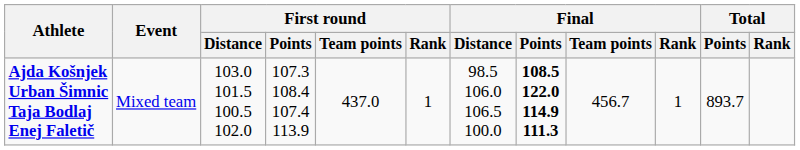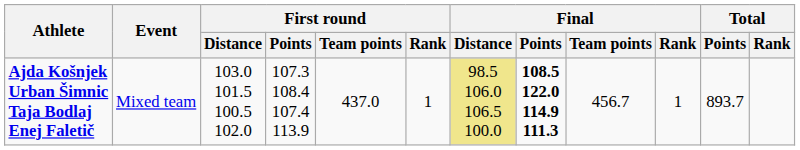(483, 101) no background -> (483, 101) khaki background
